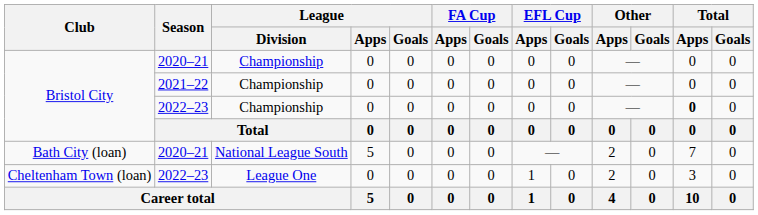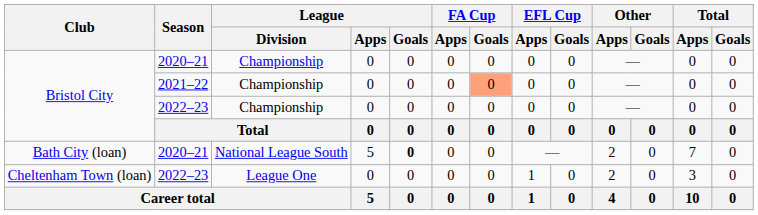(491, 84) no background -> (491, 84) lightsalmon background
(692, 107) bold -> (692, 107) normal
(411, 152) normal -> (411, 152) bold
